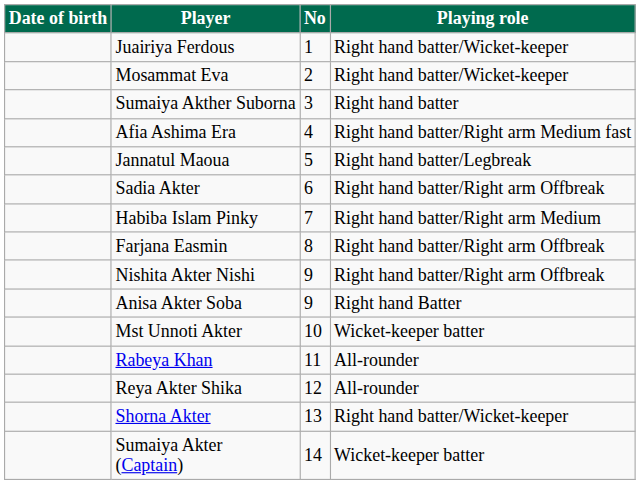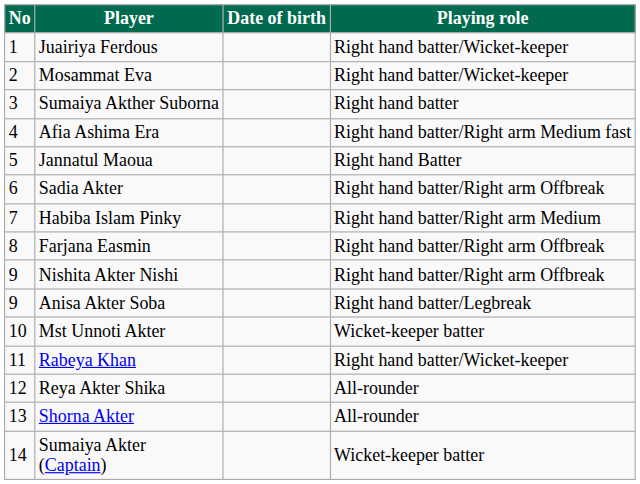columns swapped: (315, 18) <-> (58, 18)
(433, 160) Right hand batter/Legbreak -> (398, 160) Right hand Batter
(398, 302) Right hand Batter -> (433, 302) Right hand batter/Legbreak
(376, 359) All-rounder -> (451, 359) Right hand batter/Wicket-keeper
(451, 416) Right hand batter/Wicket-keeper -> (376, 416) All-rounder
